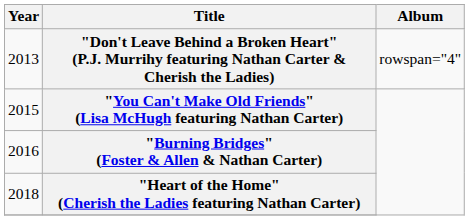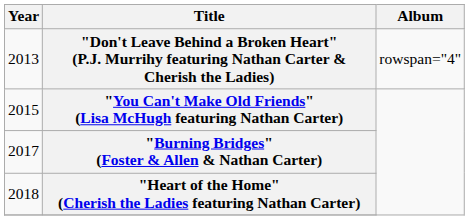(24, 151) 2016 -> (24, 151) 2017
